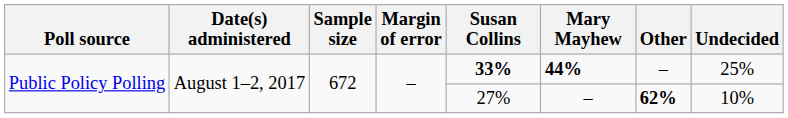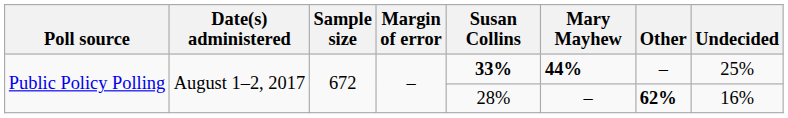(493, 98) 27% -> (493, 98) 28%
(737, 98) 10% -> (737, 98) 16%
